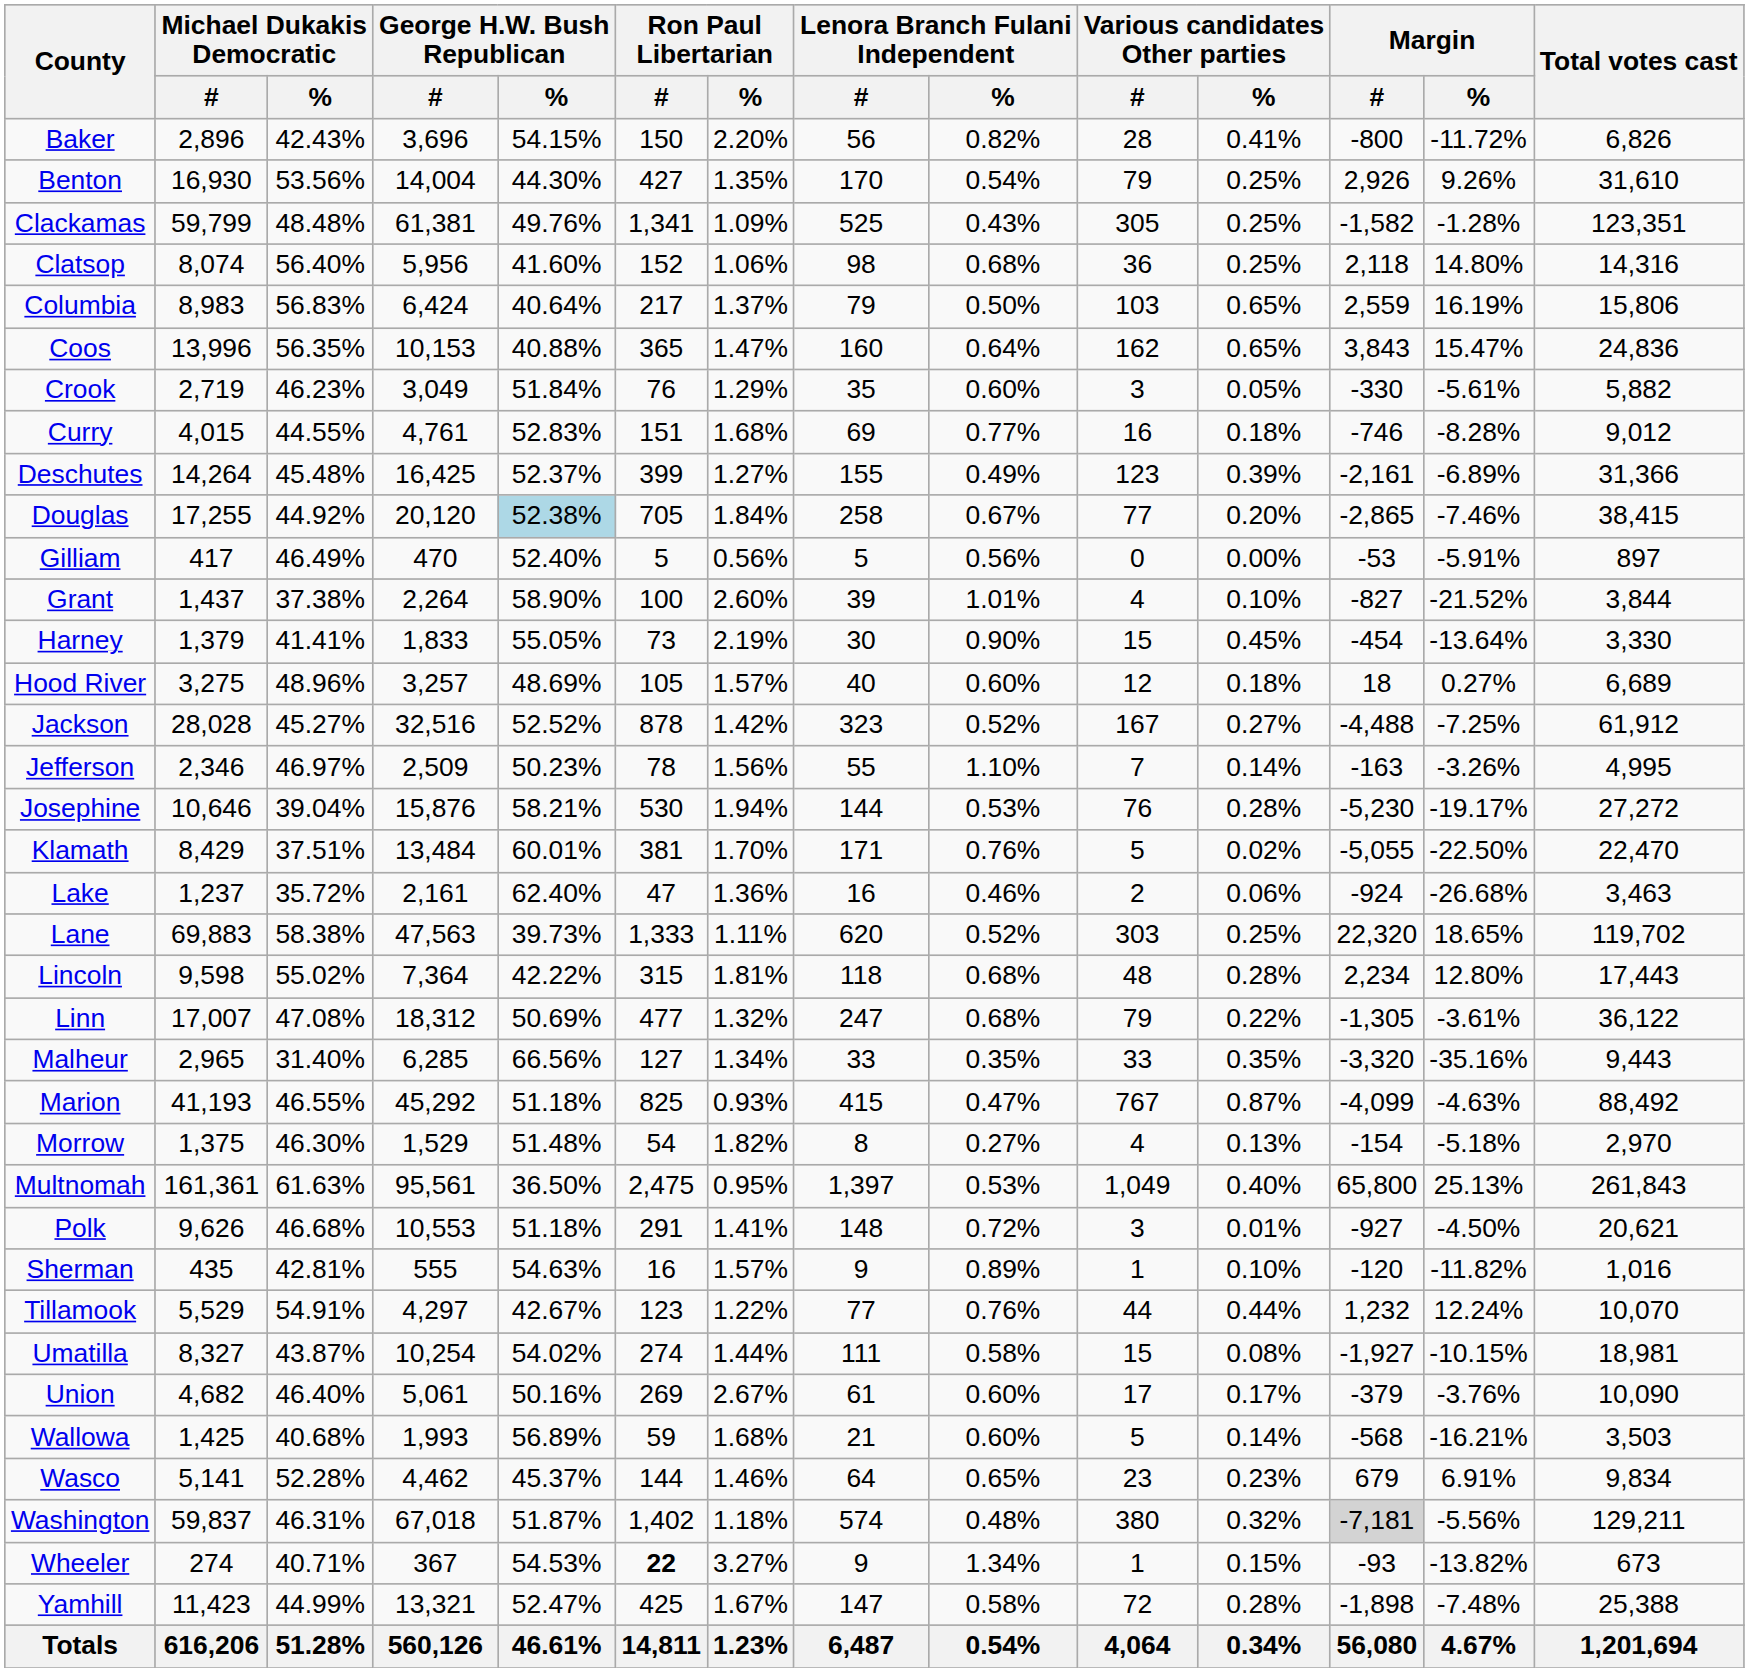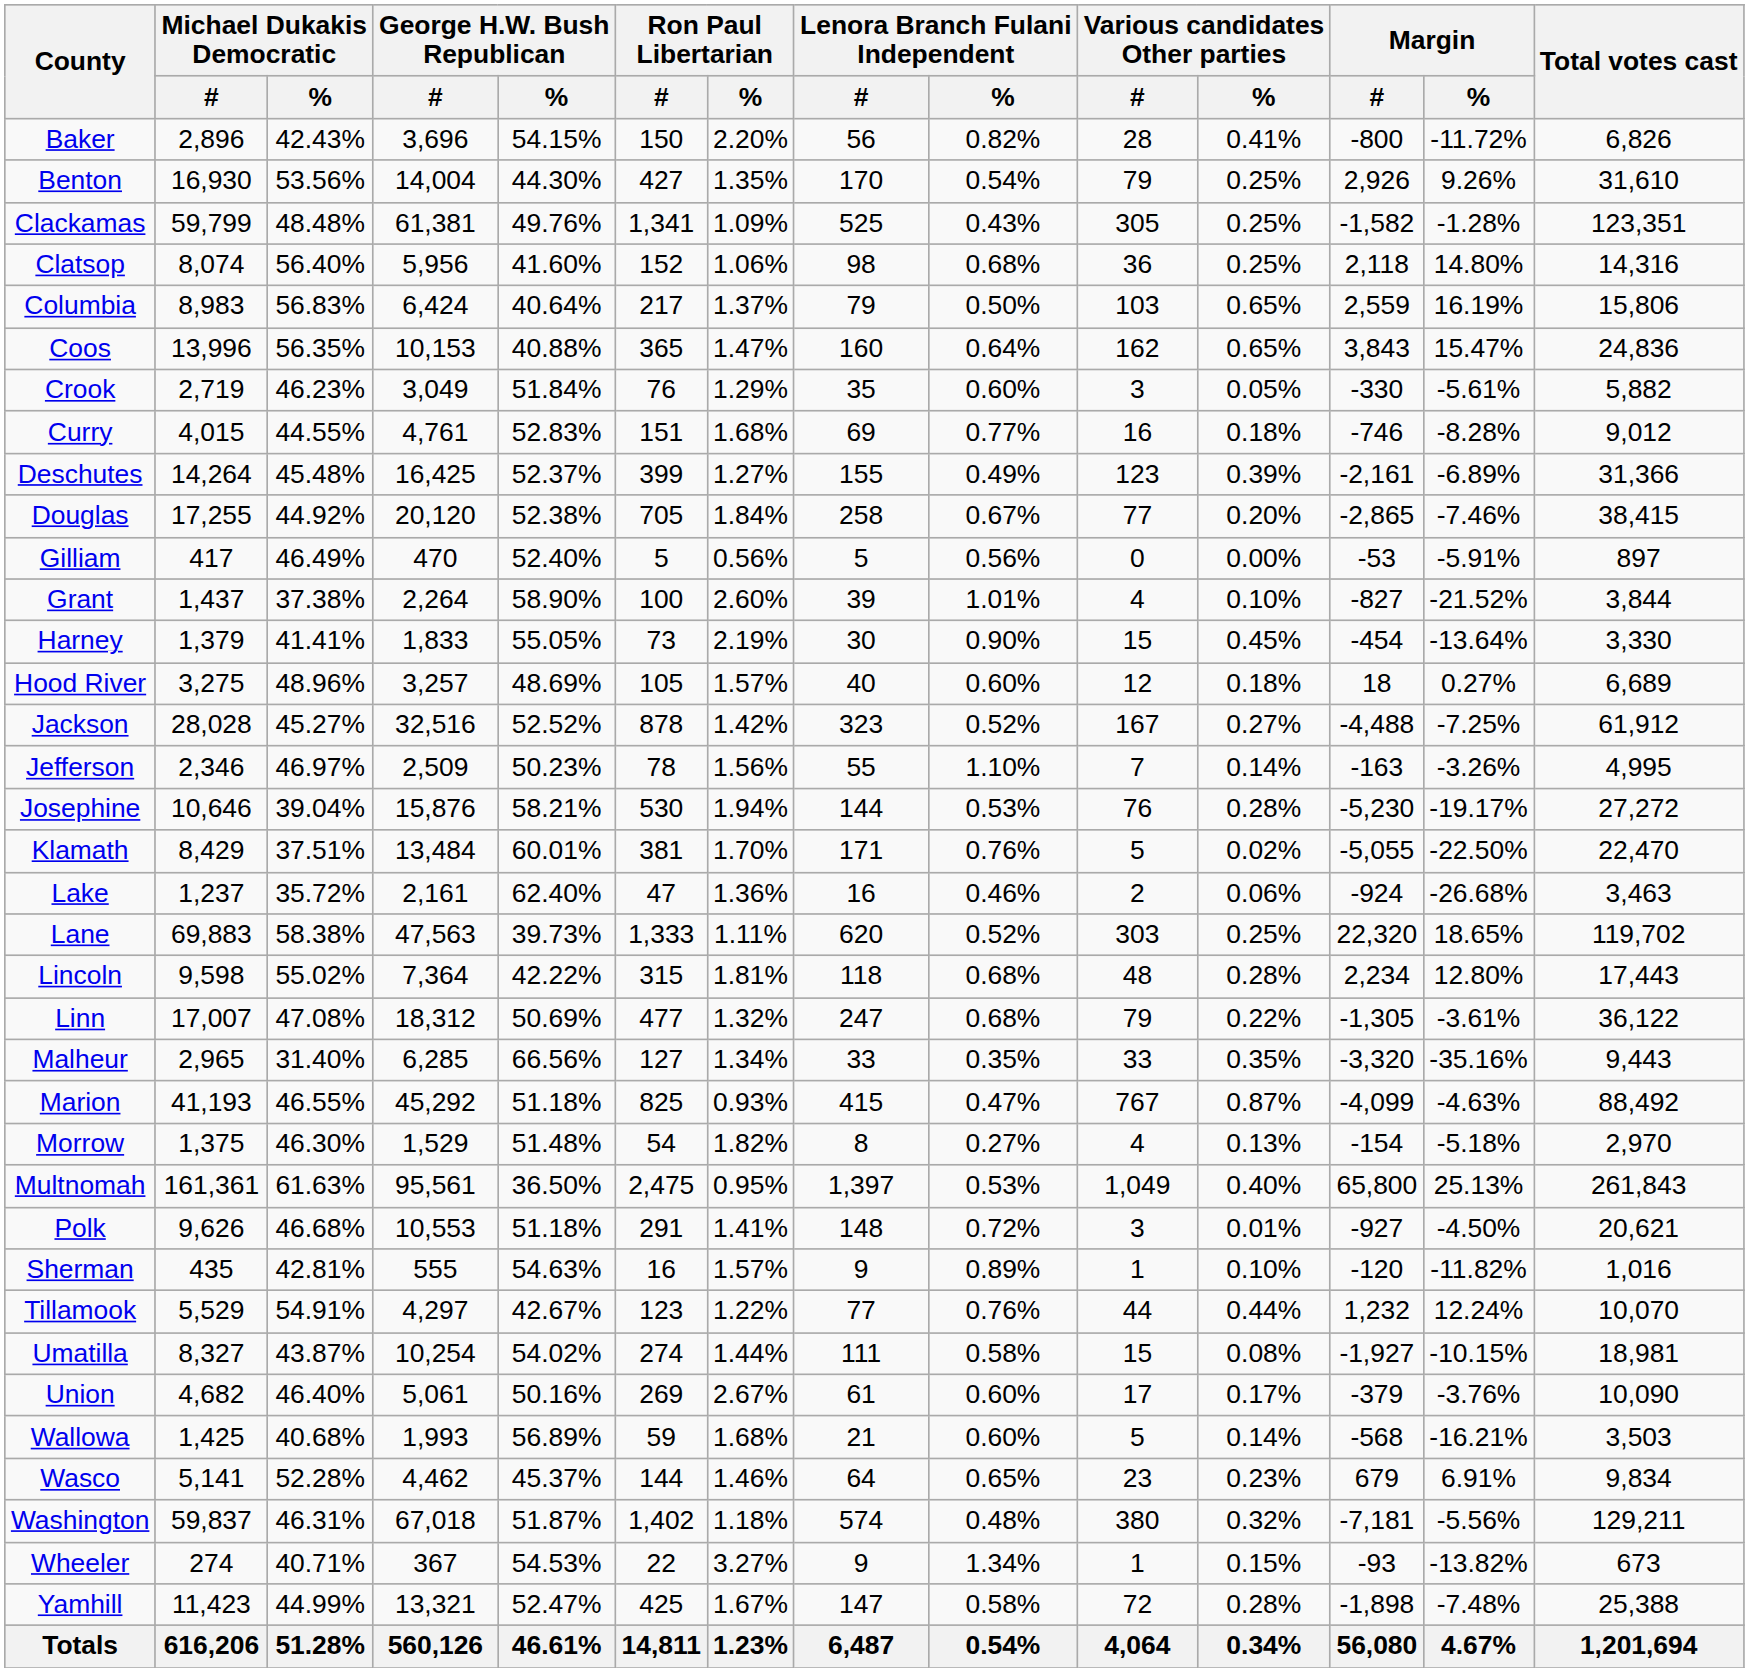(557, 515) lightblue background -> (557, 515) no background
(1377, 1520) lightgrey background -> (1377, 1520) no background
(661, 1562) bold -> (661, 1562) normal
